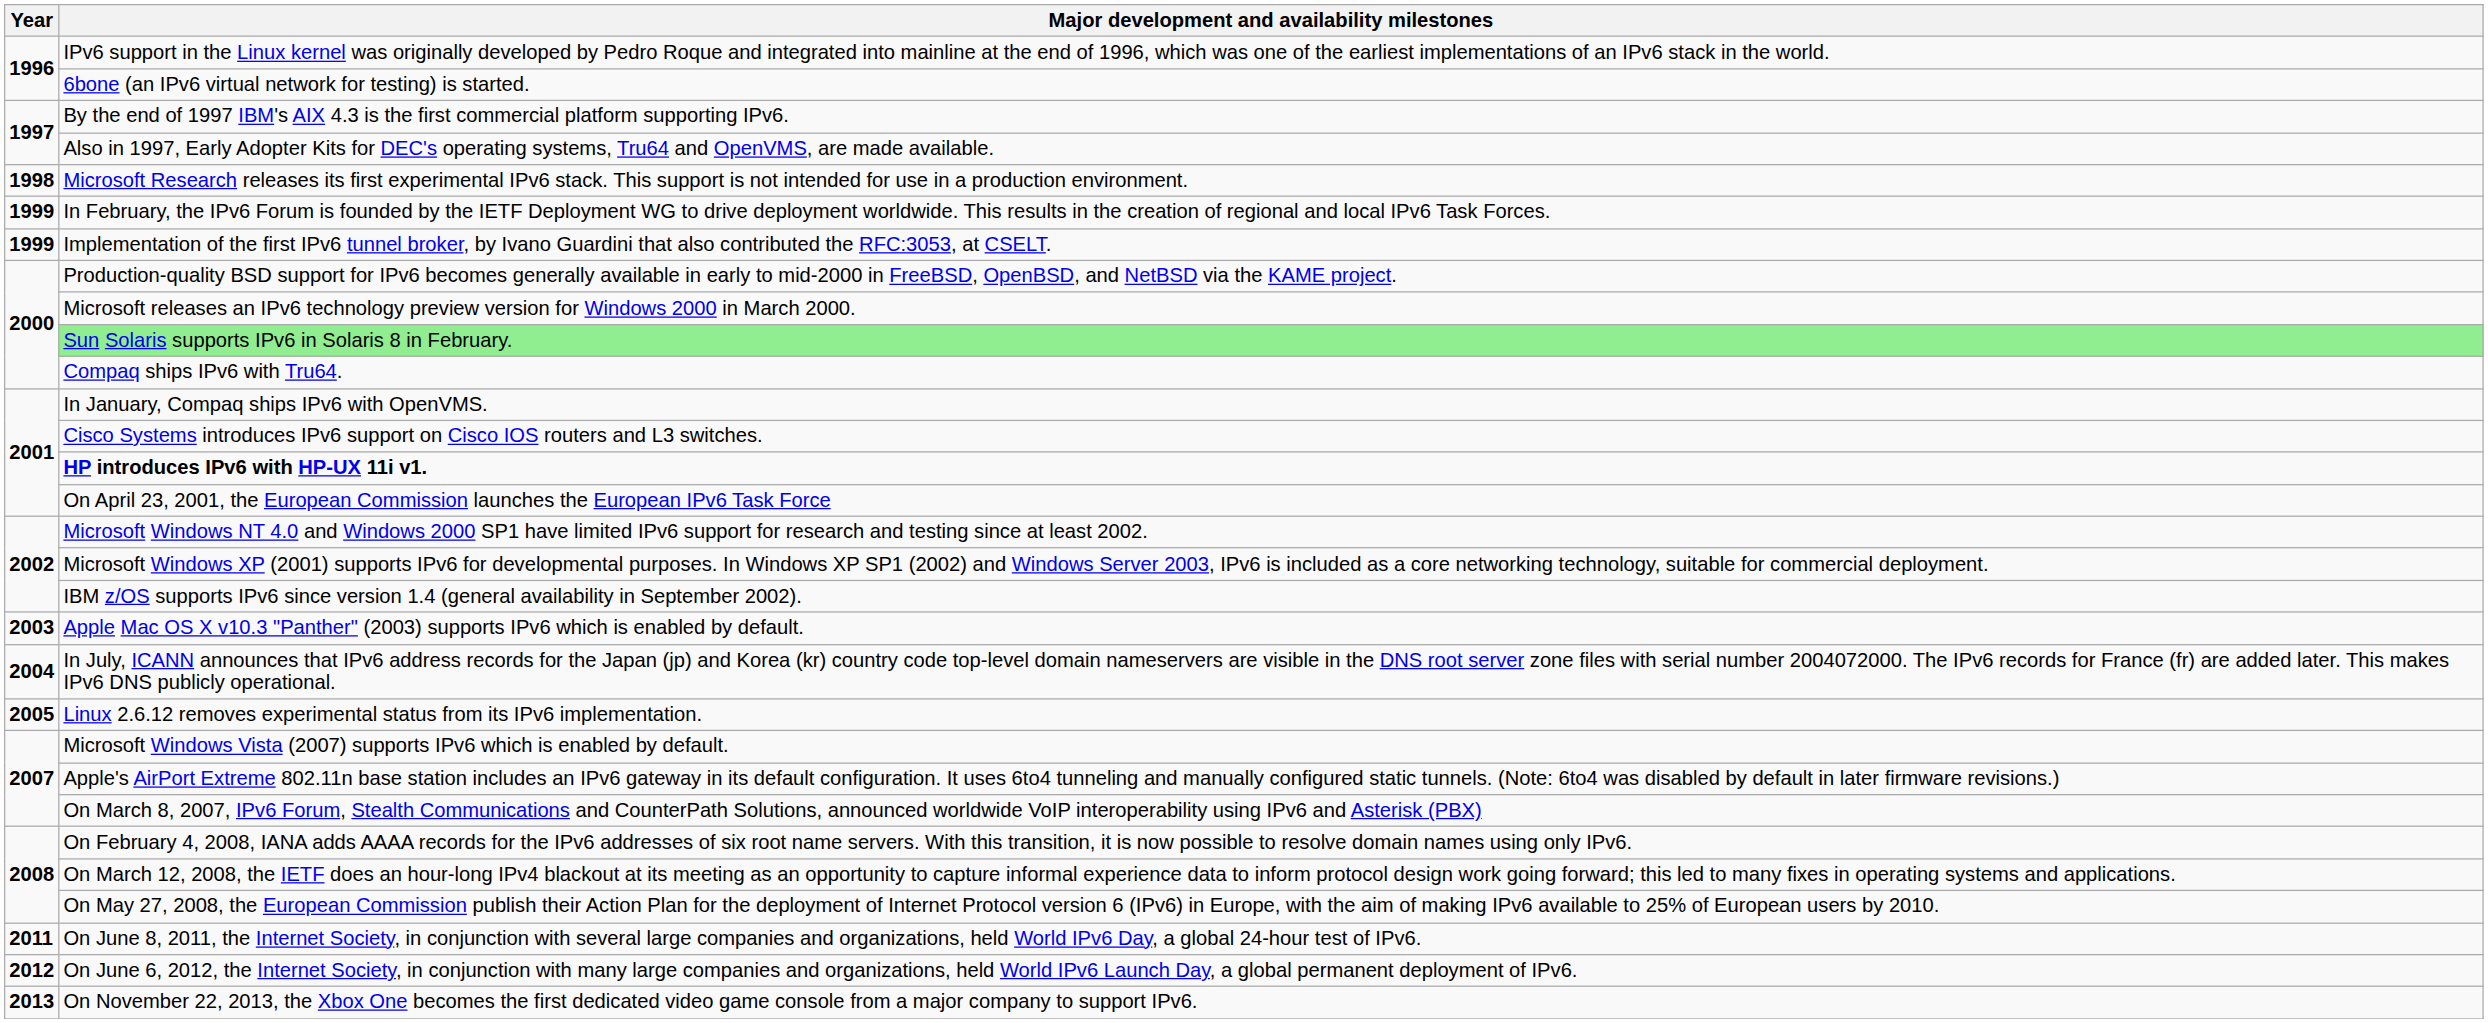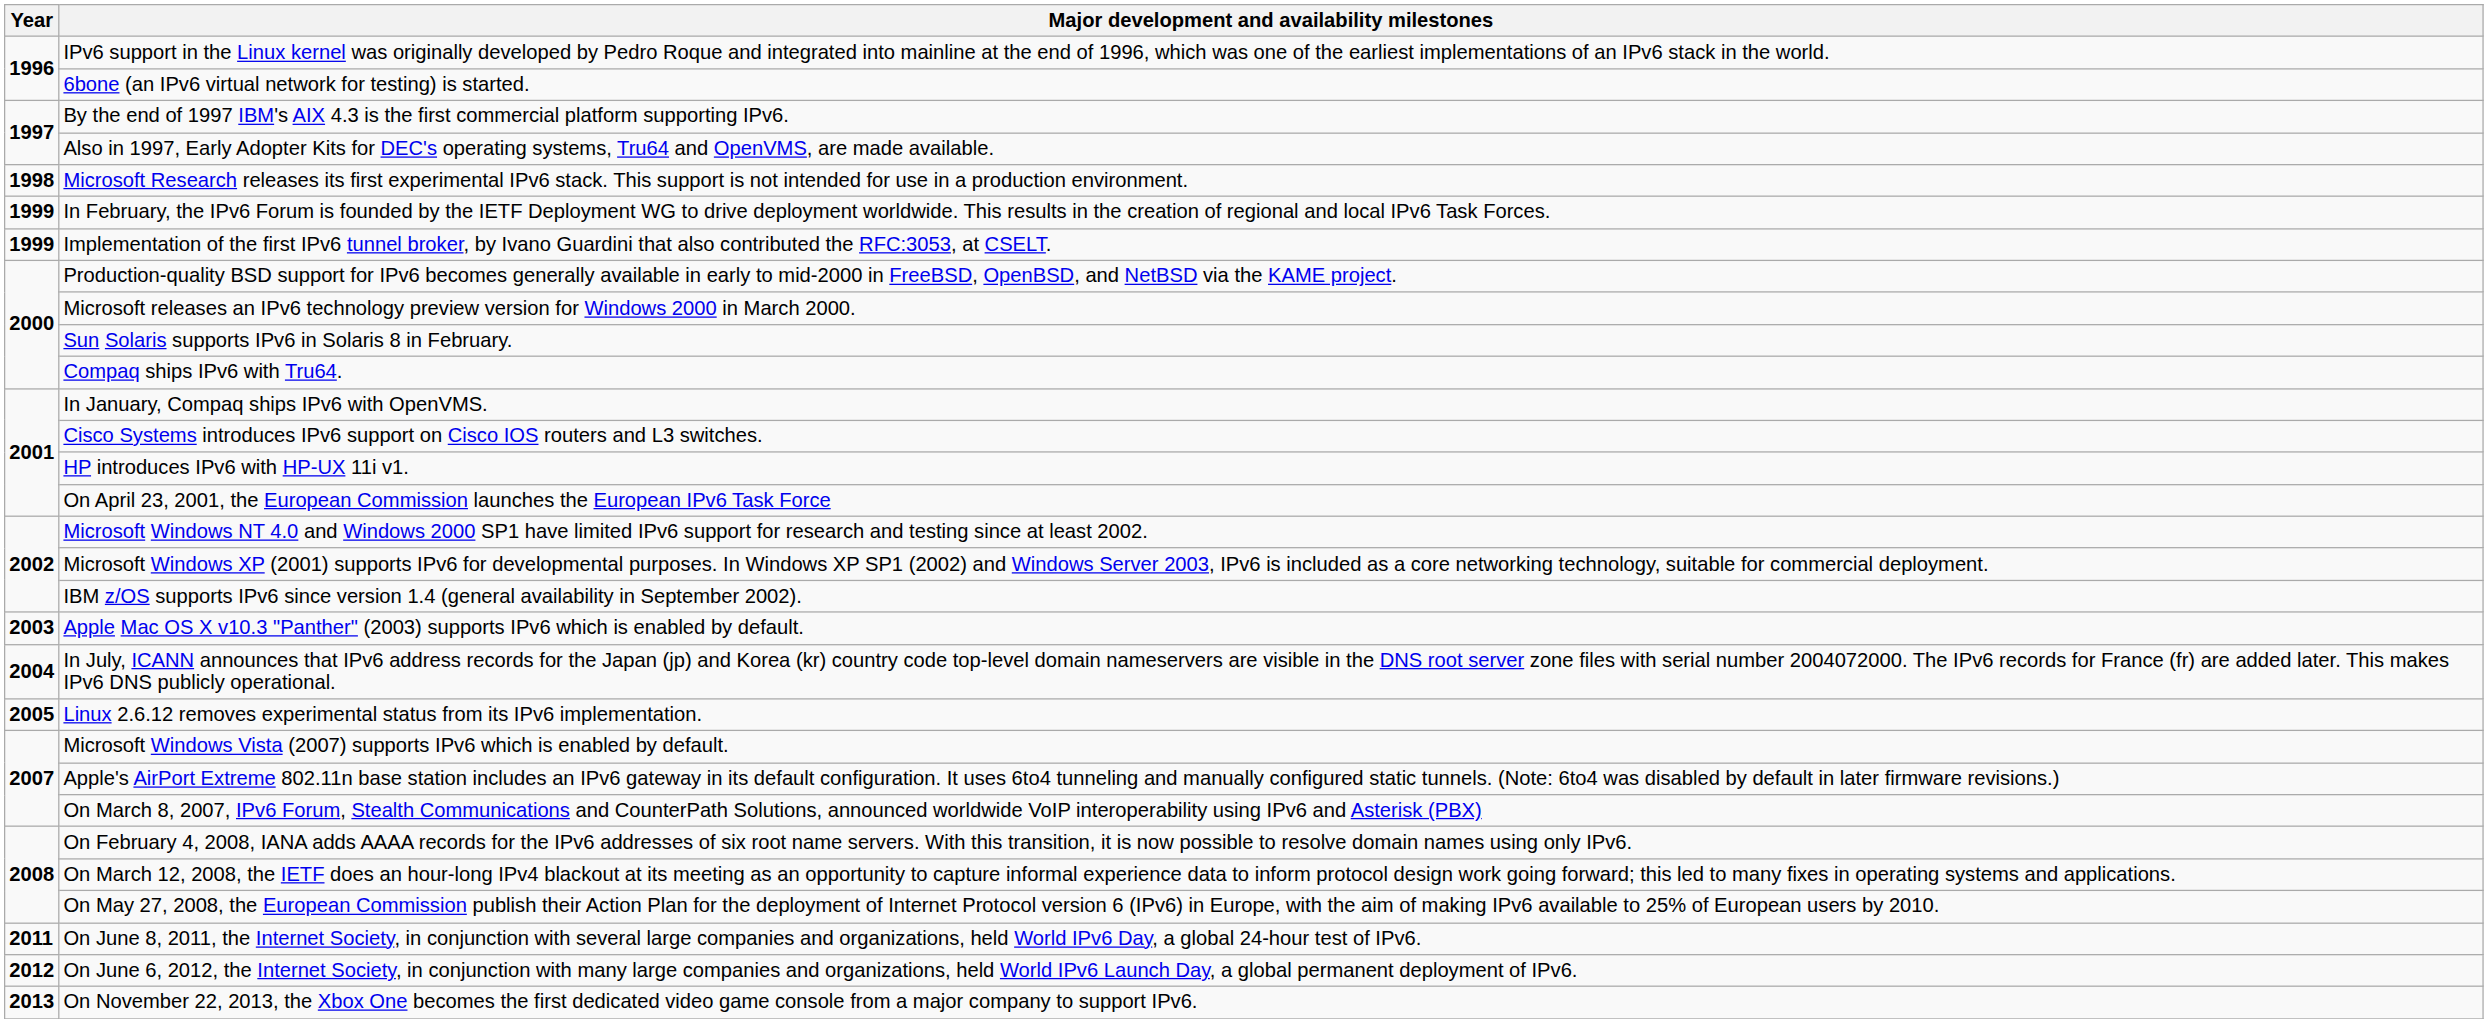(288, 340) lightgreen background -> (288, 340) no background
(245, 468) bold -> (236, 468) normal
